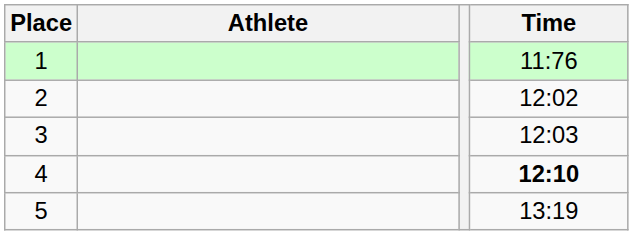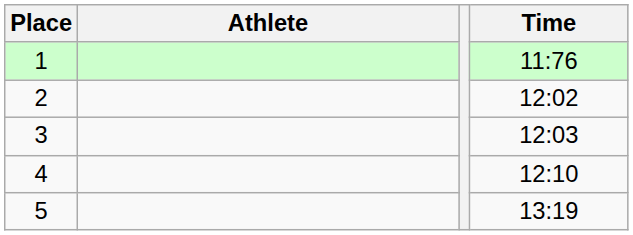(549, 173) bold -> (549, 173) normal
